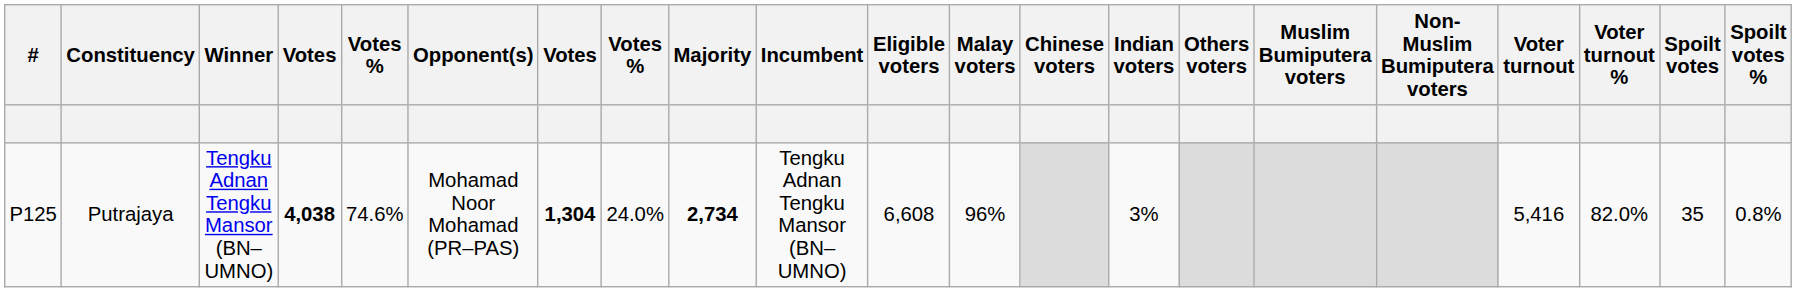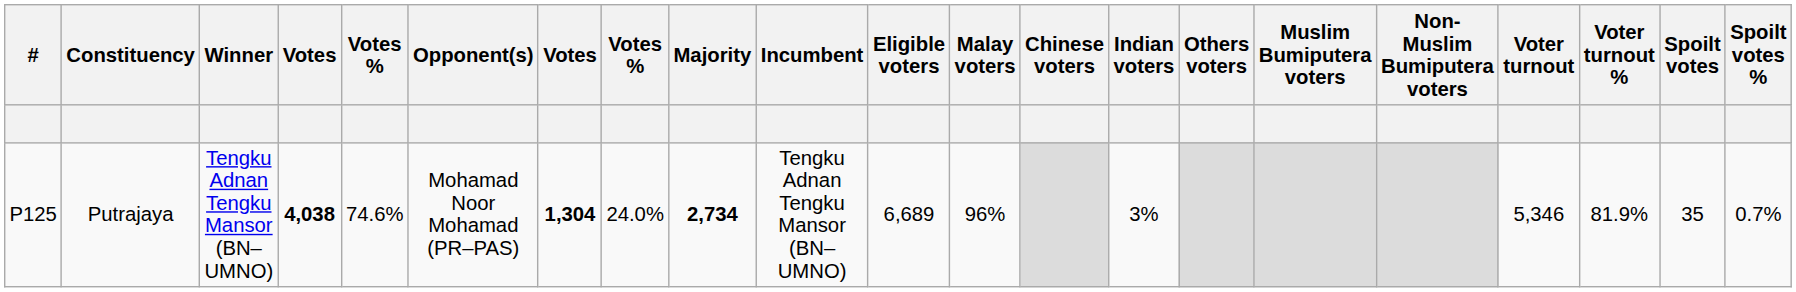(909, 215) 6,608 -> (909, 215) 6,689
(1539, 215) 5,416 -> (1539, 215) 5,346
(1619, 215) 82.0% -> (1619, 215) 81.9%
(1758, 215) 0.8% -> (1758, 215) 0.7%
